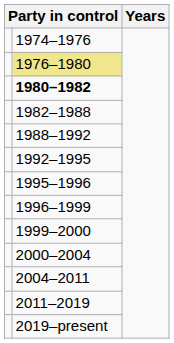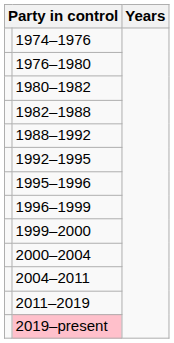(53, 64) khaki background -> (53, 64) no background
(53, 87) bold -> (53, 87) normal
(62, 326) no background -> (62, 326) pink background
